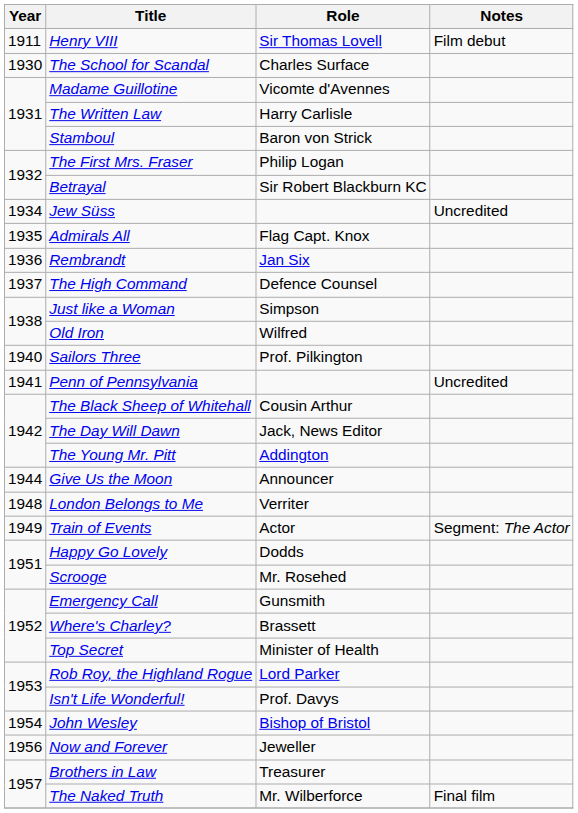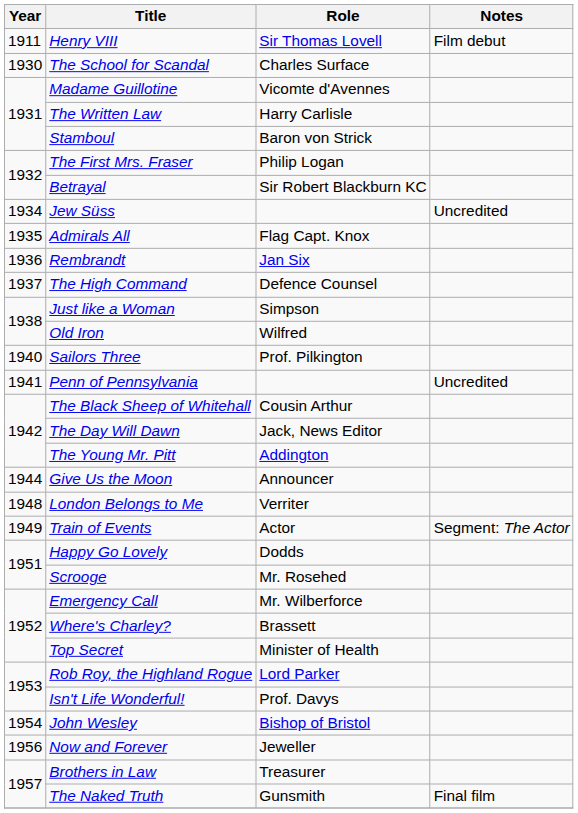(292, 601) Gunsmith -> (311, 601) Mr. Wilberforce
(311, 796) Mr. Wilberforce -> (292, 796) Gunsmith
